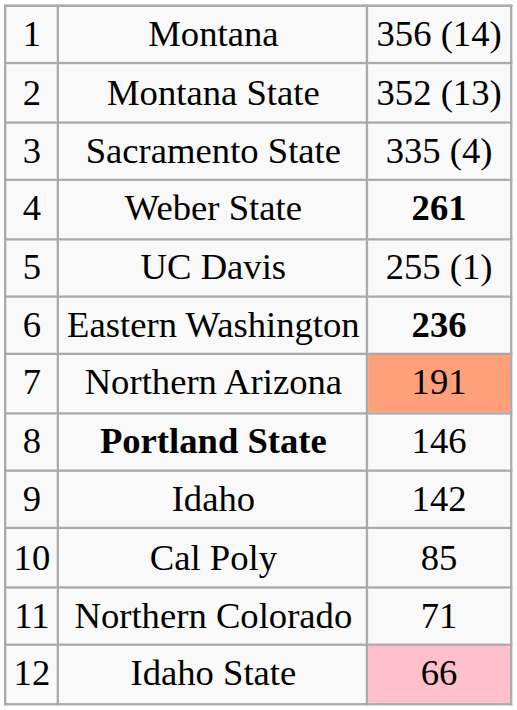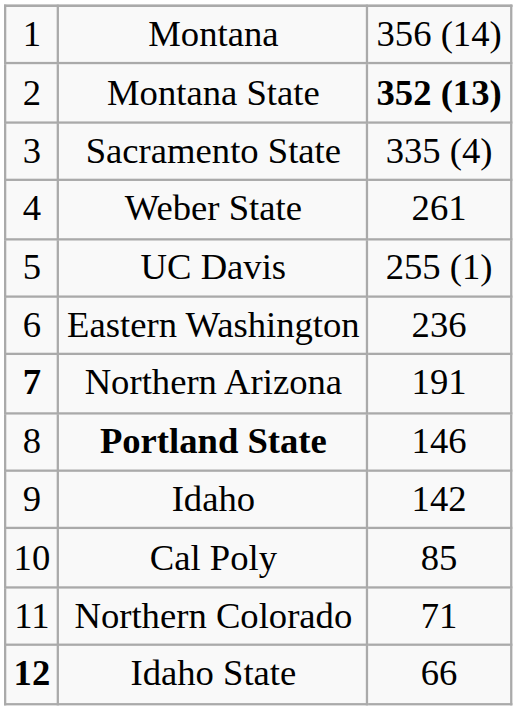(439, 92) normal -> (439, 92) bold
(439, 208) bold -> (439, 208) normal
(439, 324) bold -> (439, 324) normal
(32, 382) normal -> (32, 382) bold
(439, 382) lightsalmon background -> (439, 382) no background
(32, 673) normal -> (32, 673) bold
(439, 673) pink background -> (439, 673) no background
